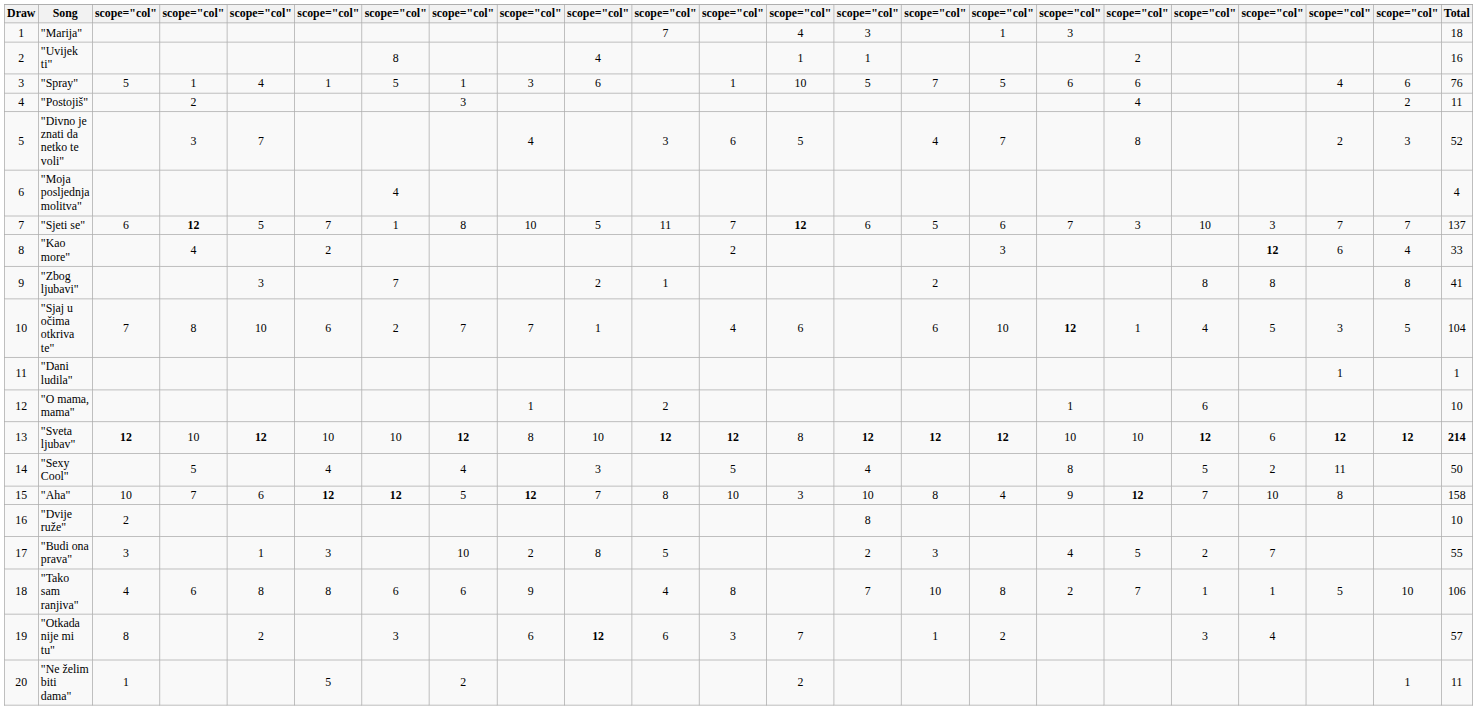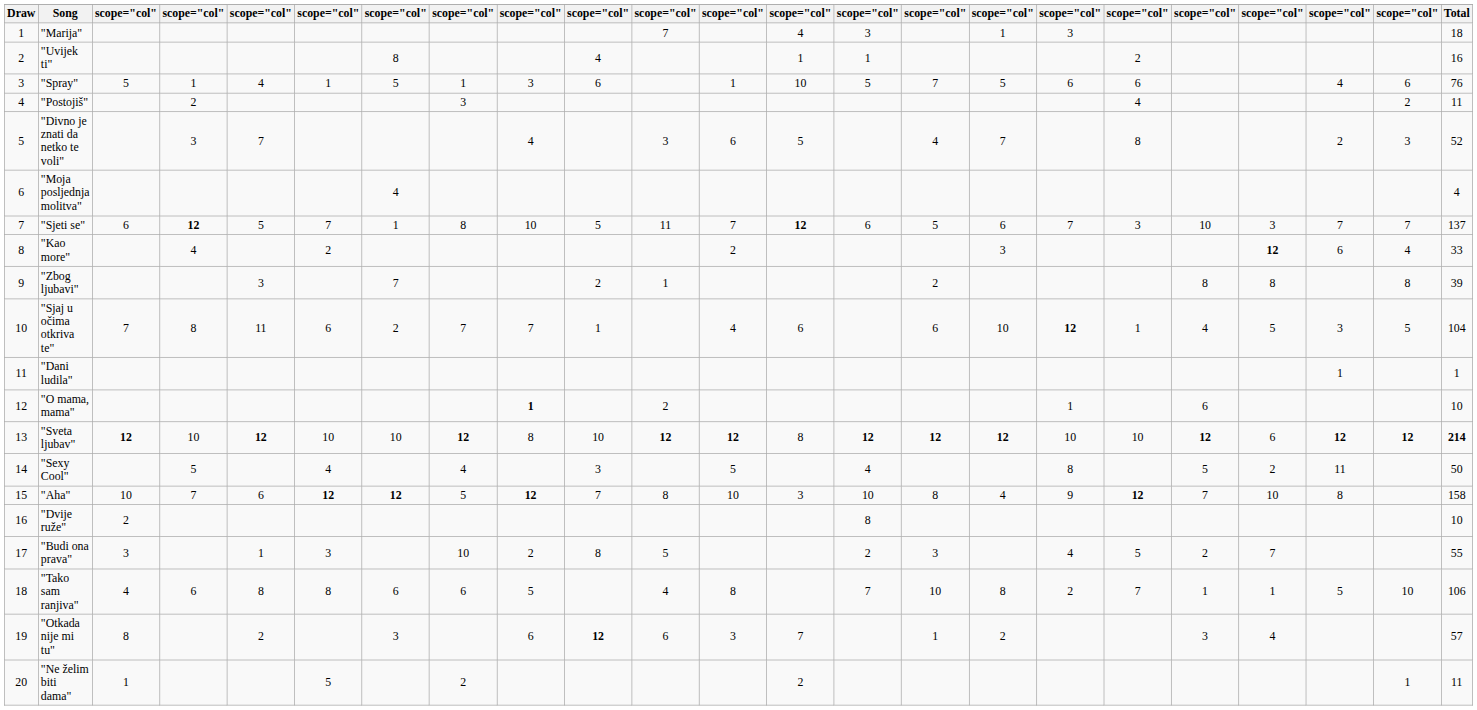(1457, 282) 41 -> (1457, 282) 39
(261, 328) 10 -> (261, 328) 11
(531, 405) normal -> (531, 405) bold
(531, 591) 9 -> (531, 591) 5
